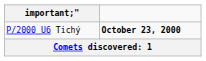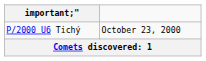(141, 30) bold -> (141, 30) normal
